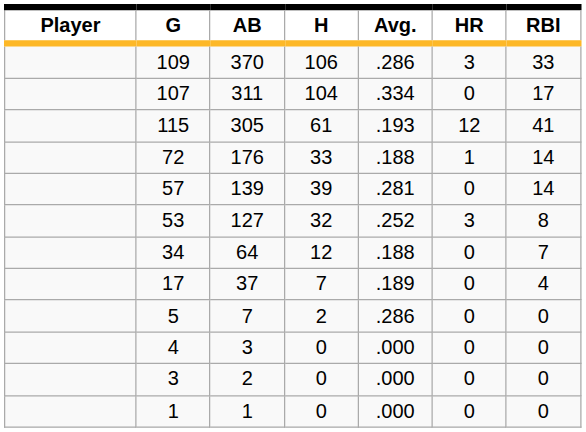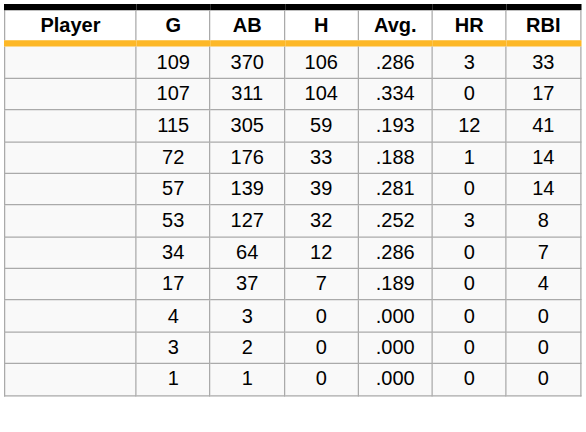(321, 125) 61 -> (321, 125) 59
(395, 252) .188 -> (395, 252) .286
- row: (173, 315)
